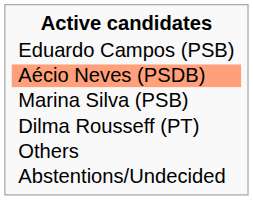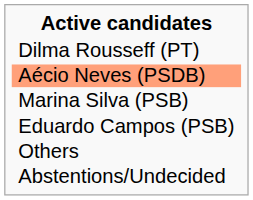(126, 50) Eduardo Campos (PSB) -> (109, 50) Dilma Rousseff (PT)
(109, 126) Dilma Rousseff (PT) -> (126, 126) Eduardo Campos (PSB)
